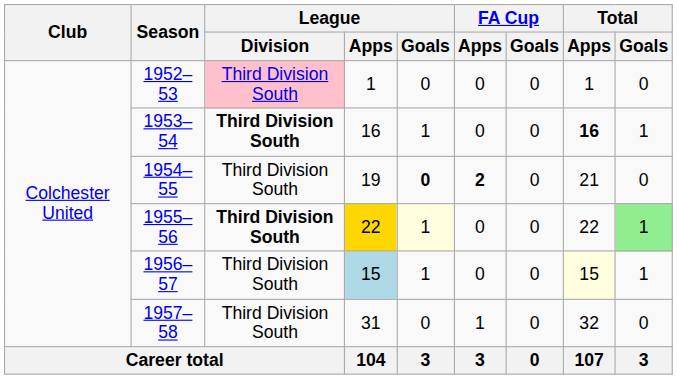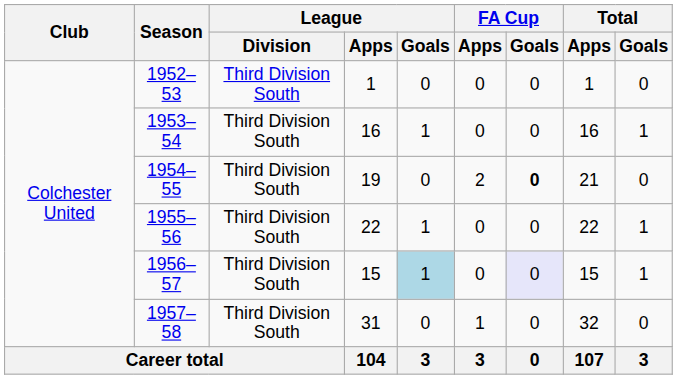(275, 84) pink background -> (277, 84) no background
(275, 131) bold -> (277, 131) normal
(589, 131) bold -> (589, 131) normal
(425, 179) bold -> (425, 179) normal
(480, 179) bold -> (480, 179) normal
(535, 179) normal -> (535, 179) bold
(275, 227) bold -> (277, 227) normal
(371, 227) gold background -> (371, 227) no background
(425, 227) lightyellow background -> (425, 227) no background
(644, 227) lightgreen background -> (644, 227) no background
(371, 275) lightblue background -> (371, 275) no background
(425, 275) no background -> (425, 275) lightblue background
(535, 275) no background -> (535, 275) lavender background
(589, 275) lightyellow background -> (589, 275) no background
